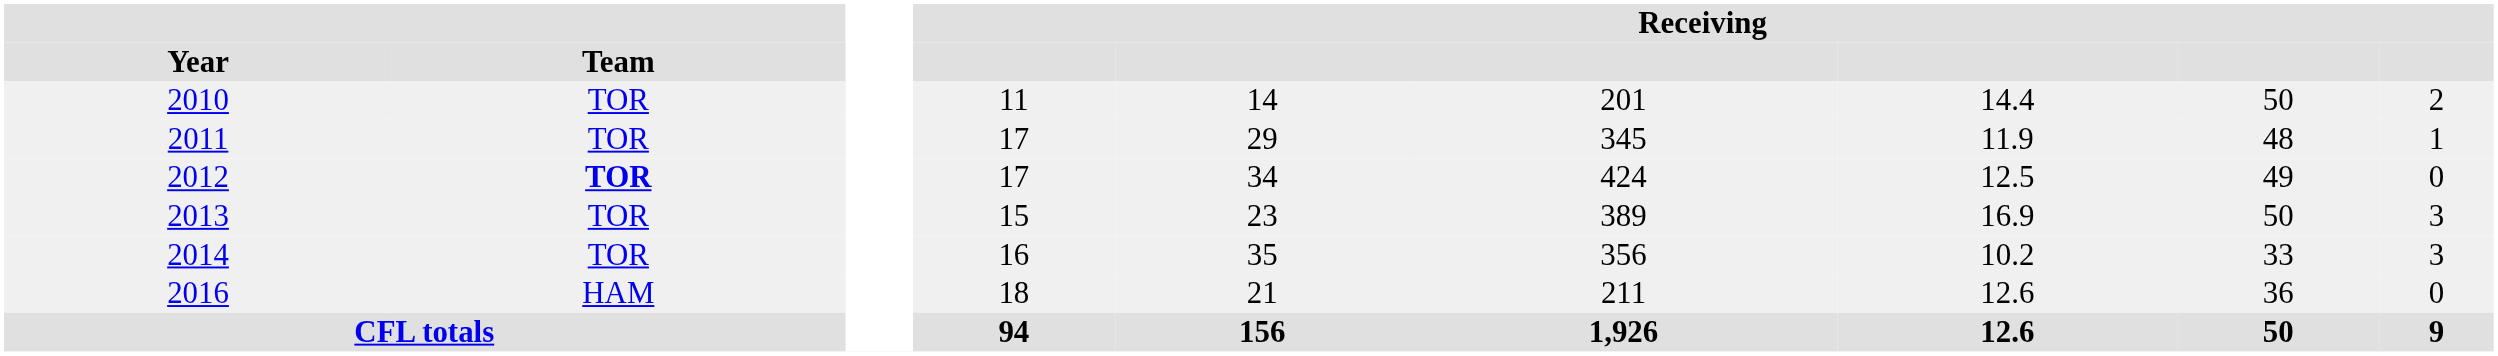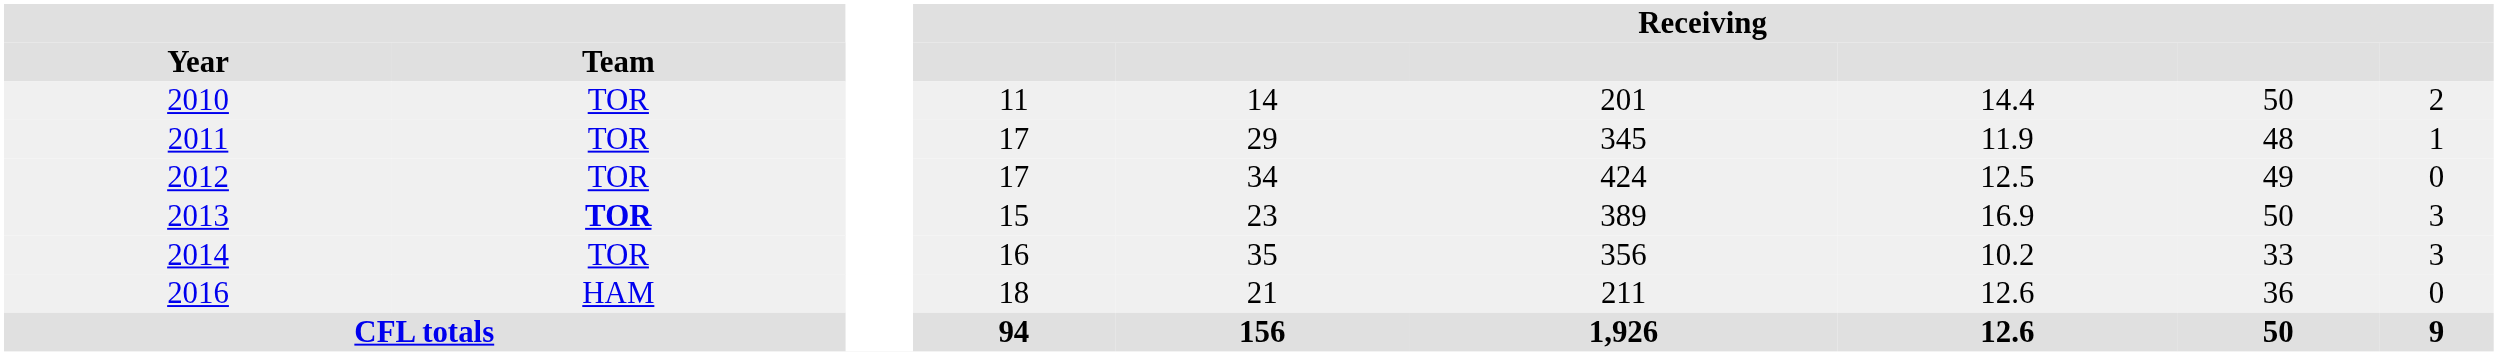(618, 177) bold -> (618, 177) normal
(618, 215) normal -> (618, 215) bold
